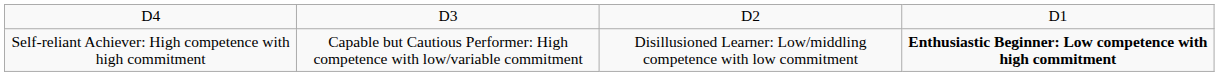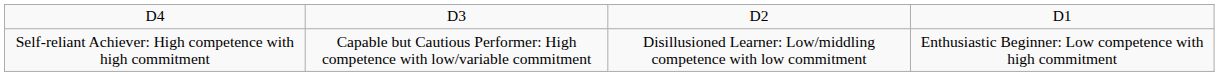(1058, 50) bold -> (1062, 50) normal
